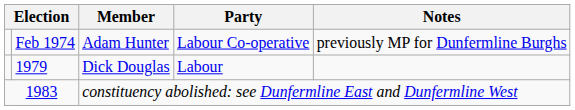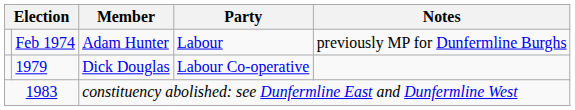(243, 42) Labour Co-operative -> (200, 42) Labour
(200, 67) Labour -> (243, 67) Labour Co-operative
